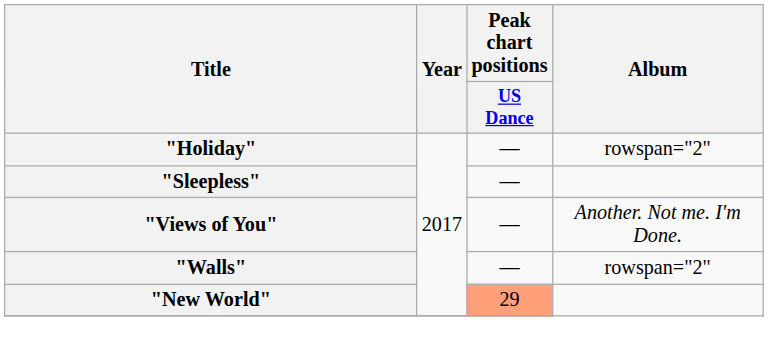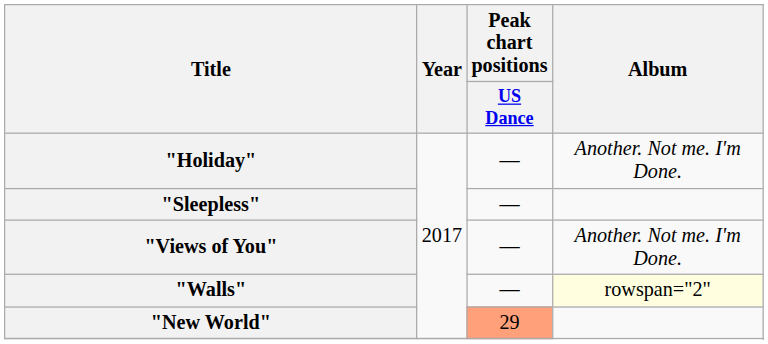(658, 149) rowspan="2" -> (658, 160) Another. Not me. I'm Done.
(658, 267) no background -> (658, 290) lightyellow background
